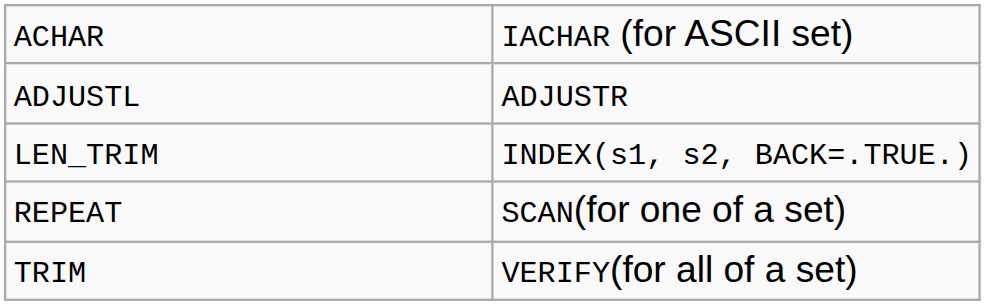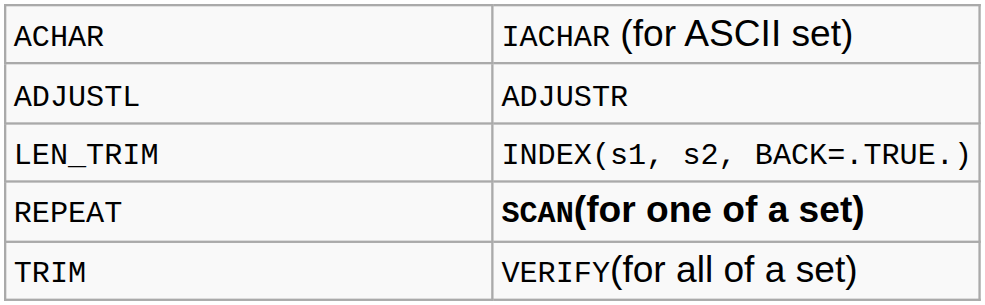(674, 211) normal -> (683, 211) bold
